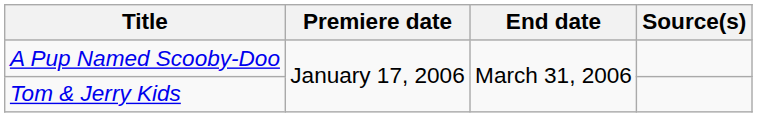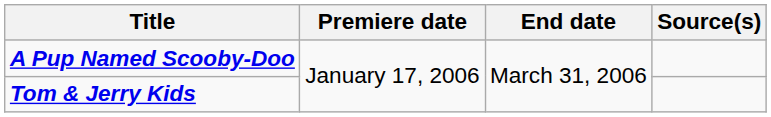(145, 58) normal -> (152, 58) bold
(95, 93) normal -> (103, 93) bold
